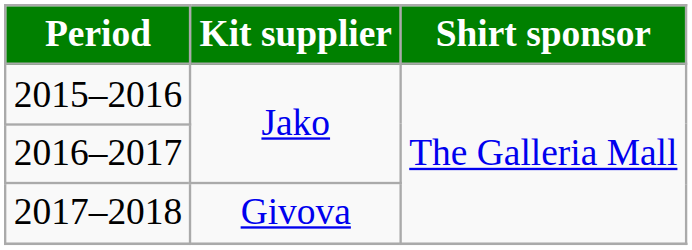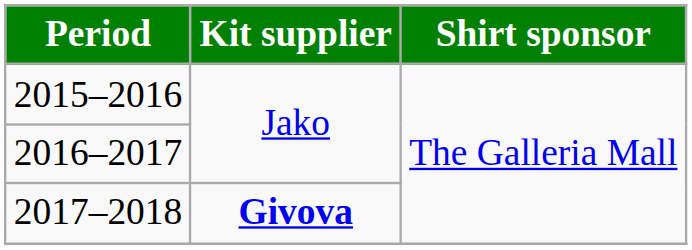(296, 212) normal -> (296, 212) bold
